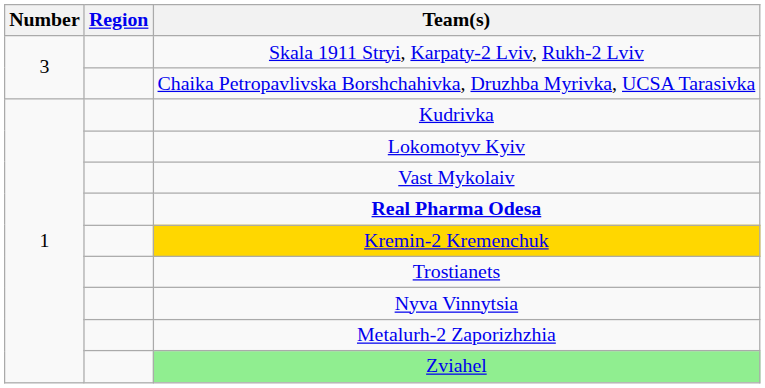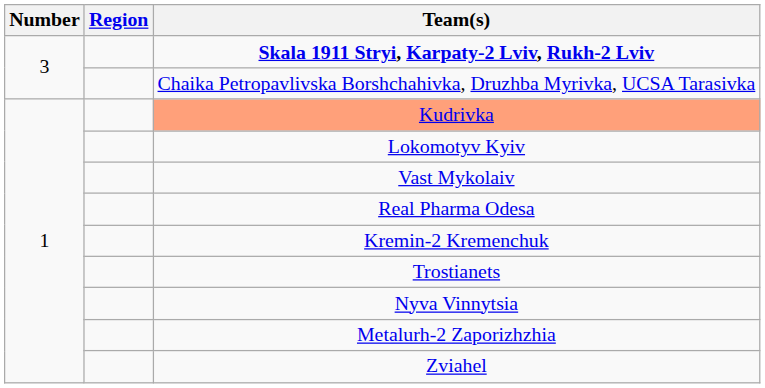(456, 51) normal -> (456, 51) bold
(456, 114) no background -> (456, 114) lightsalmon background
(456, 209) bold -> (456, 209) normal
(456, 240) gold background -> (456, 240) no background
(456, 366) lightgreen background -> (456, 366) no background
